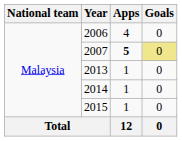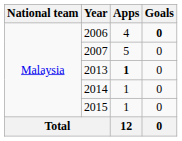(159, 32) normal -> (159, 32) bold
(126, 51) bold -> (126, 51) normal
(159, 51) khaki background -> (159, 51) no background
(126, 70) normal -> (126, 70) bold
